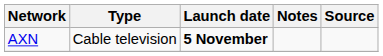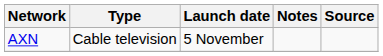(226, 39) bold -> (224, 39) normal
